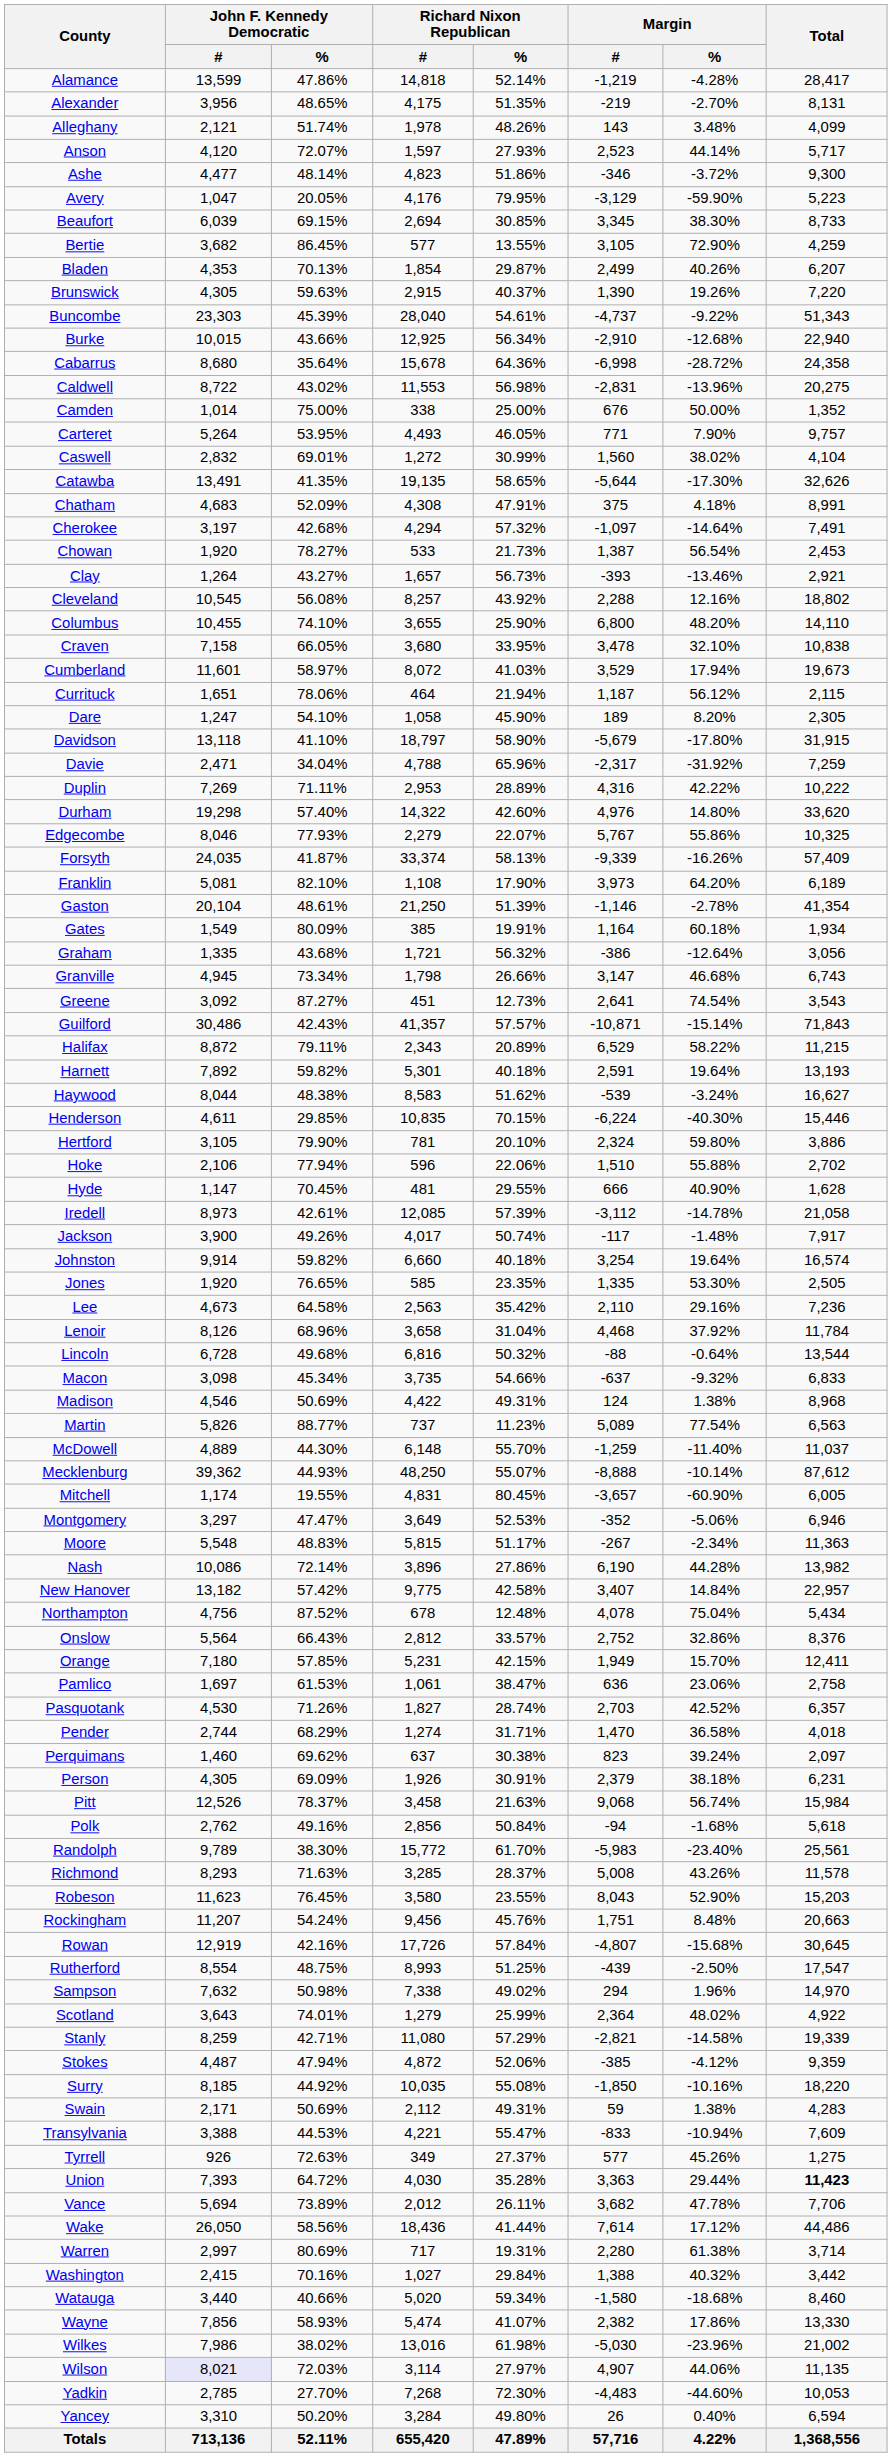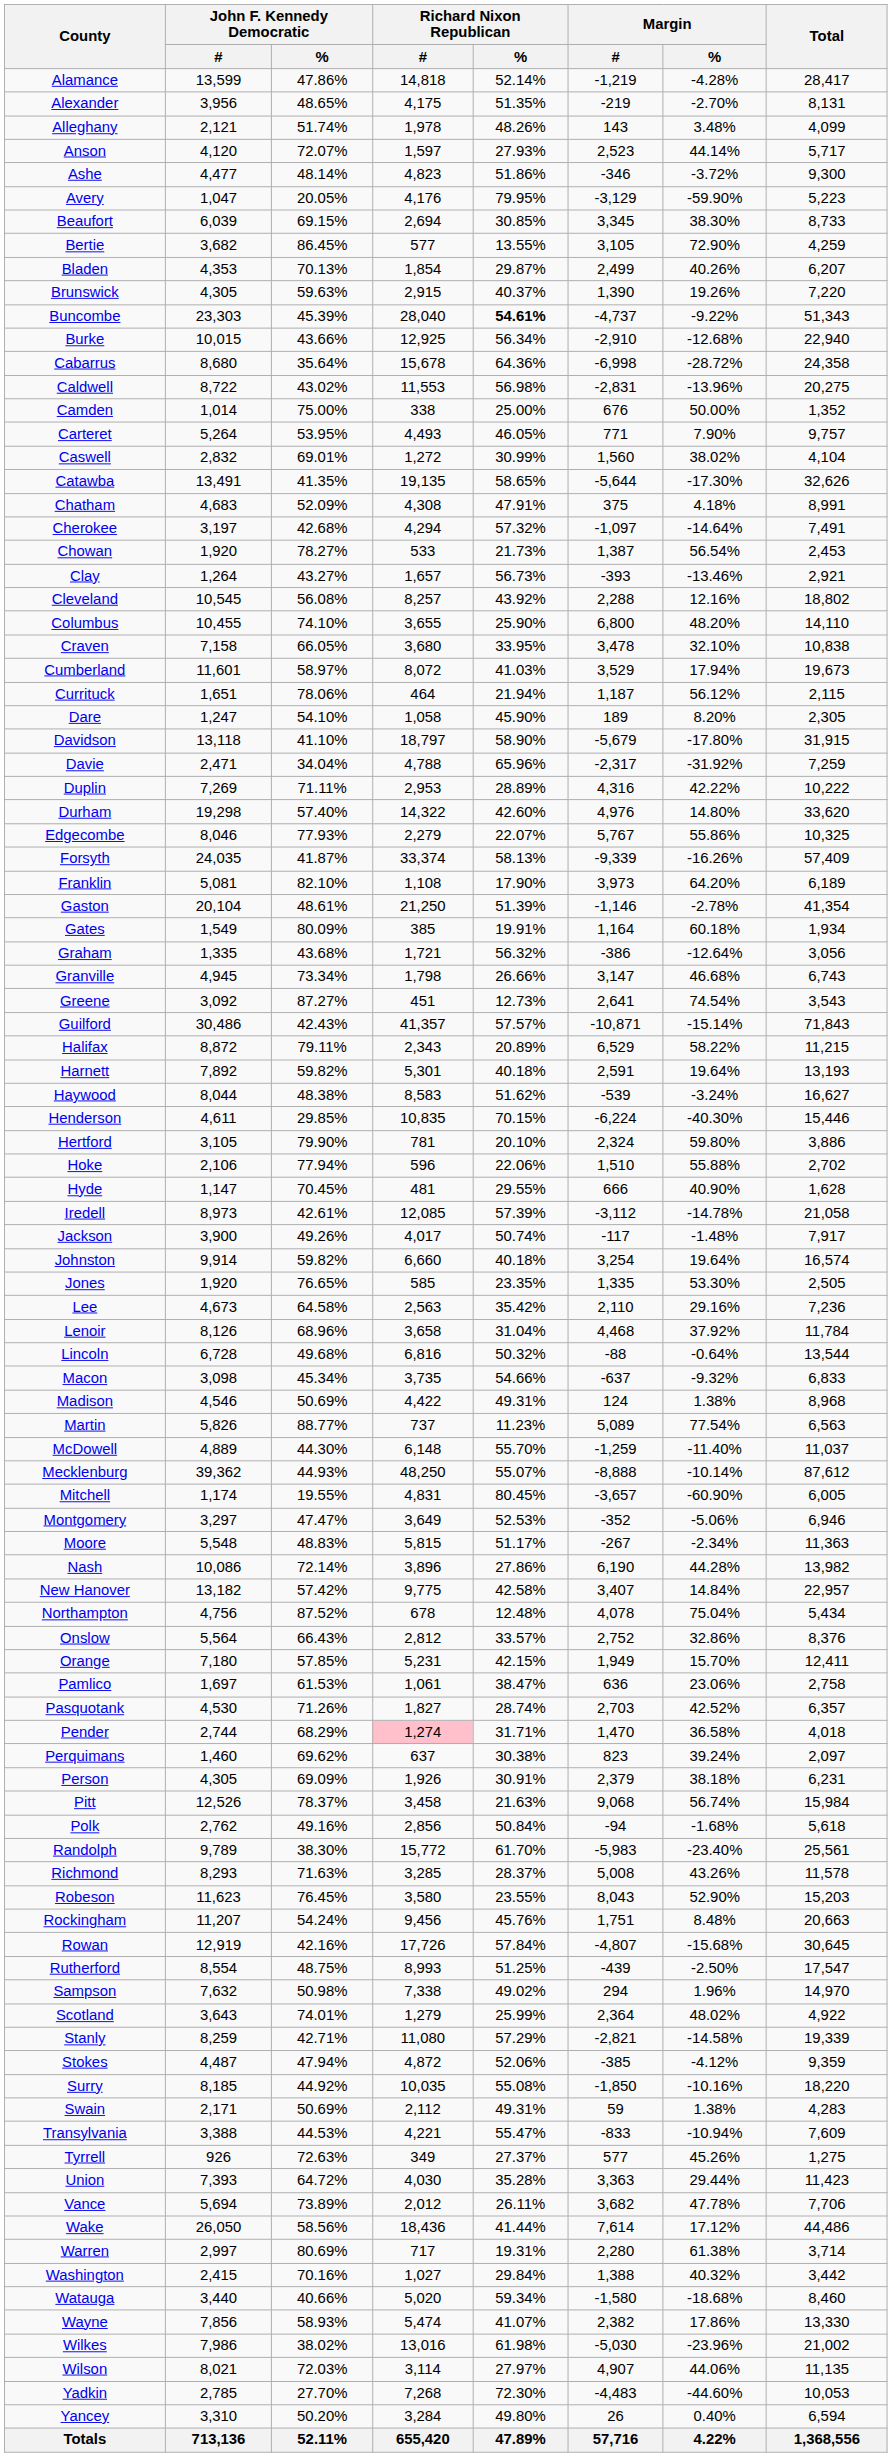(521, 316) normal -> (521, 316) bold
(423, 1732) no background -> (423, 1732) pink background
(827, 2180) bold -> (827, 2180) normal
(219, 2369) lavender background -> (219, 2369) no background
